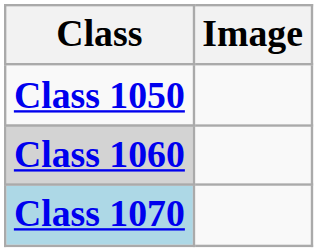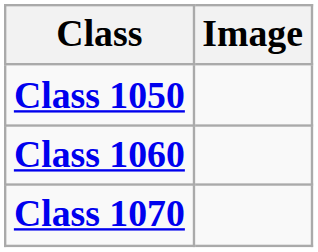(99, 154) lightgrey background -> (99, 154) no background
(99, 214) lightblue background -> (99, 214) no background
